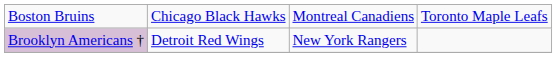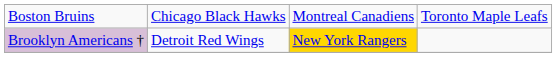(350, 40) no background -> (350, 40) gold background
